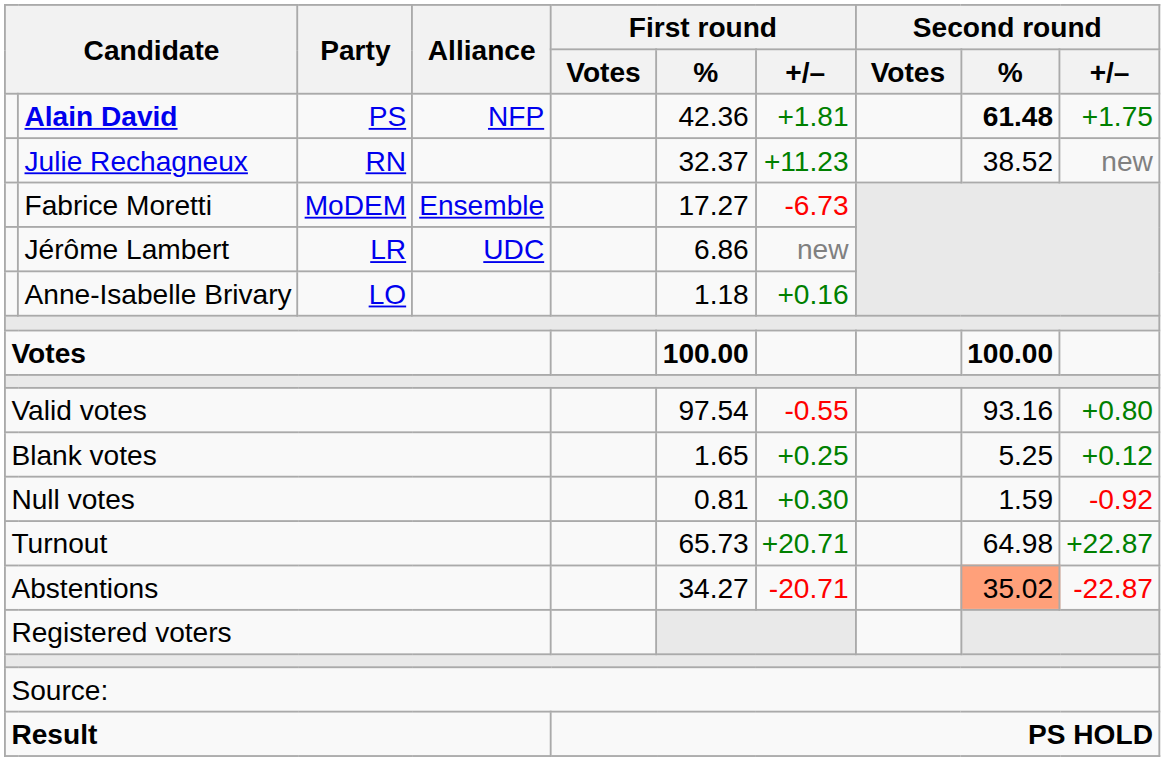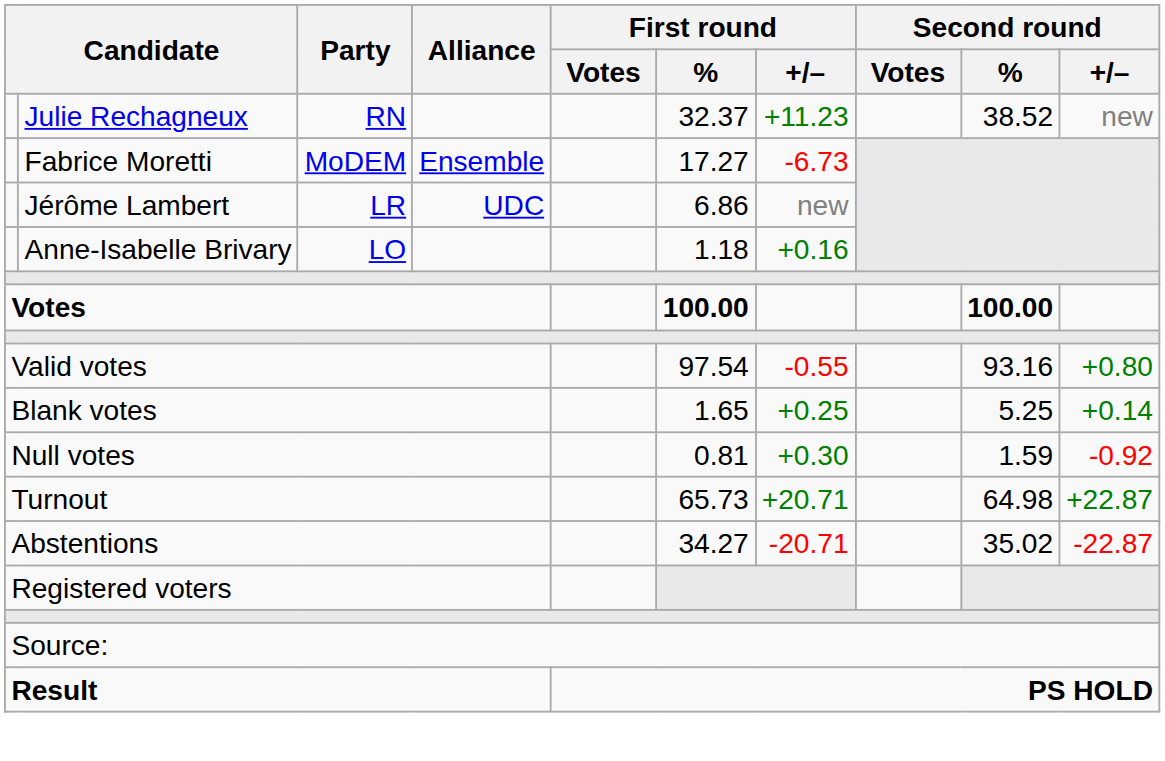- row: (101, 116)
(1117, 454) +0.12 -> (1117, 410) +0.14
(1018, 588) lightsalmon background -> (1018, 543) no background
